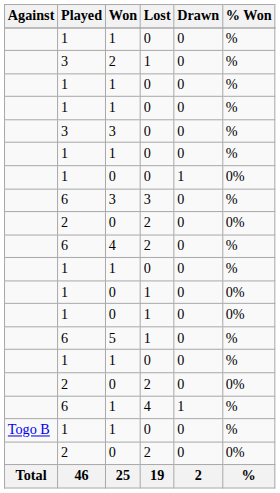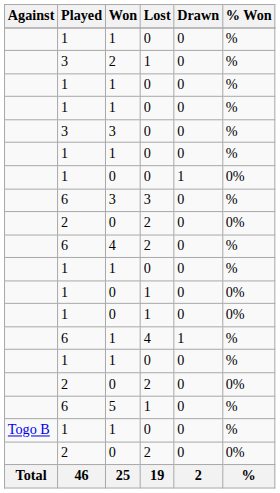rows swapped: (112, 407) <-> (112, 338)
